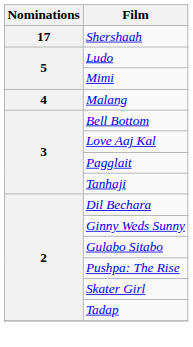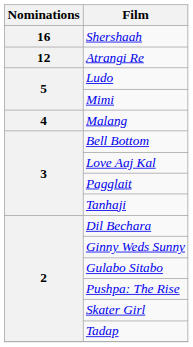(44, 36) 17 -> (44, 36) 16
+ row: (115, 57)
